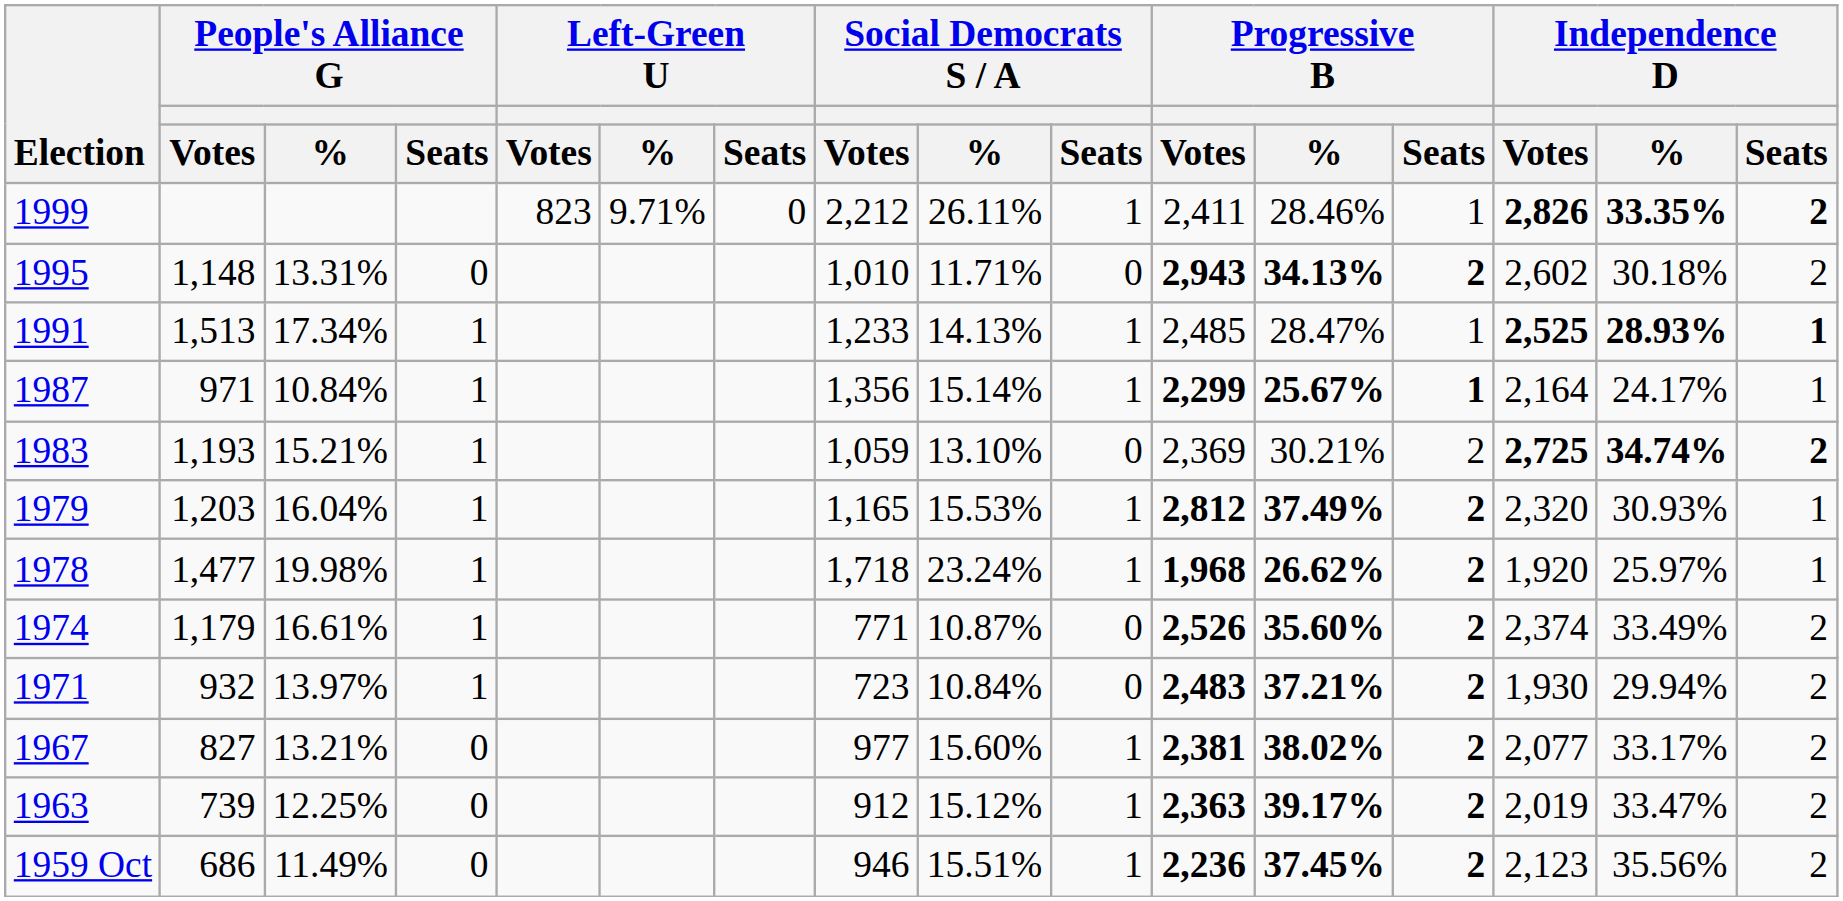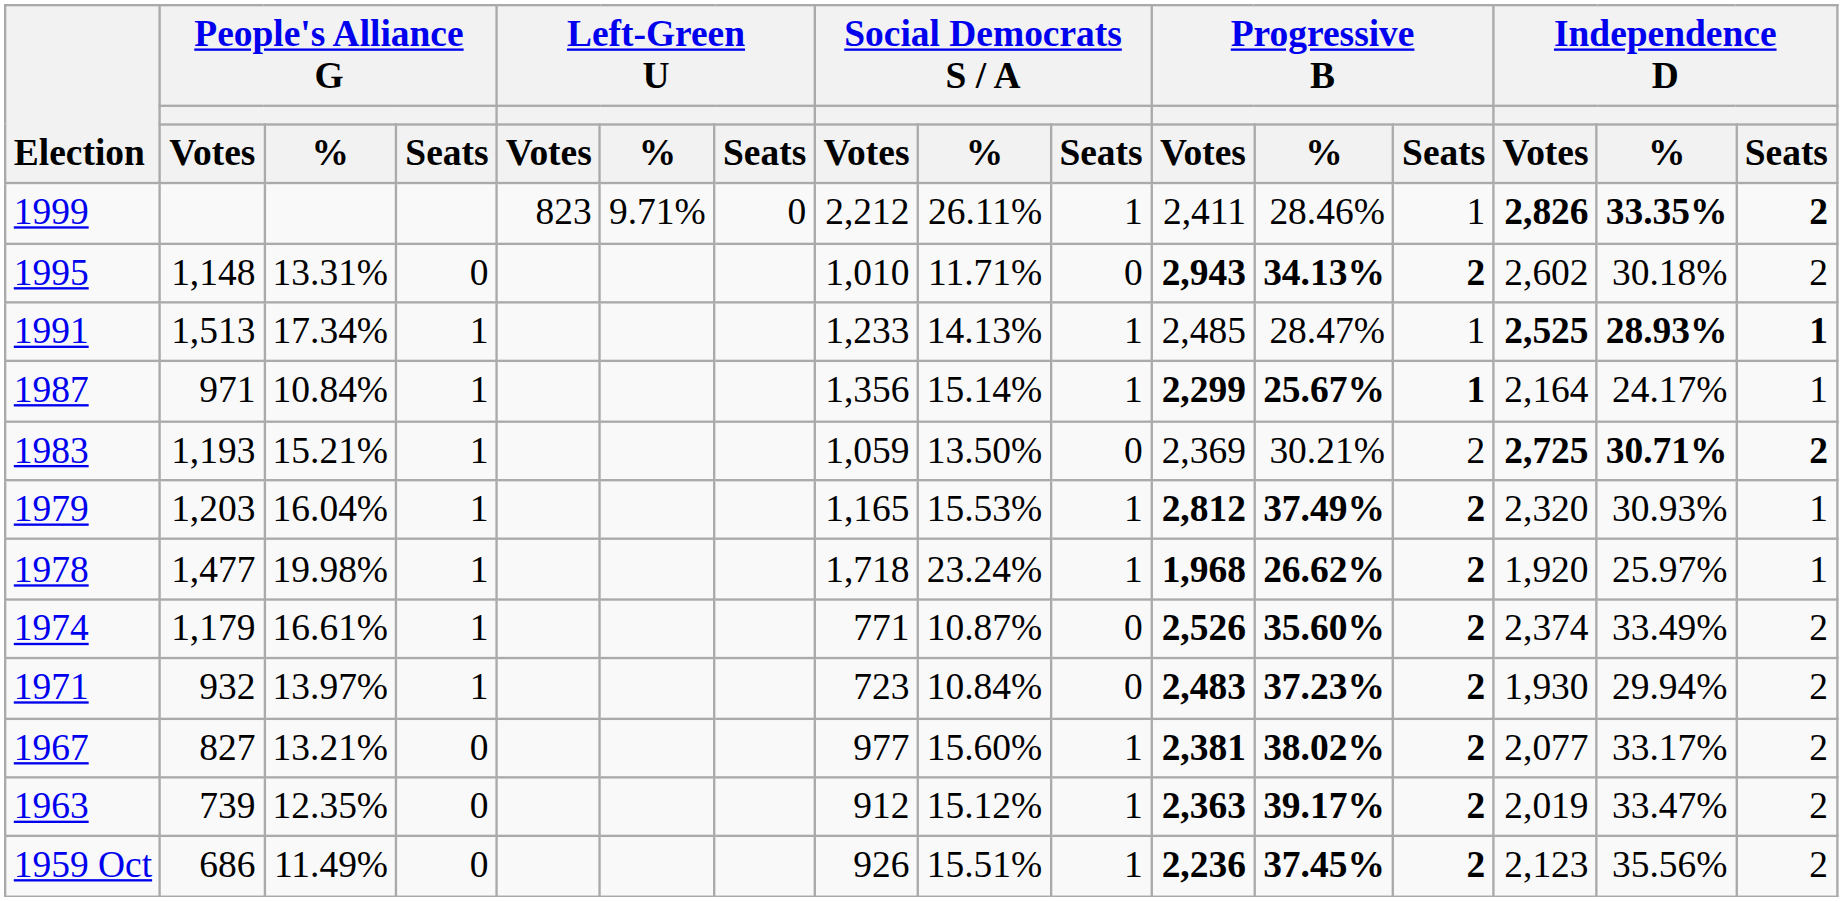(984, 449) 13.10% -> (984, 449) 13.50%
(1667, 449) 34.74% -> (1667, 449) 30.71%
(1324, 687) 37.21% -> (1324, 687) 37.23%
(330, 806) 12.25% -> (330, 806) 12.35%
(881, 865) 946 -> (881, 865) 926
